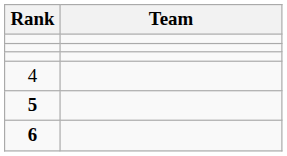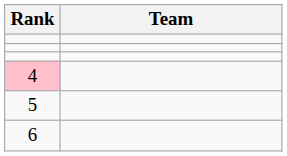(33, 75) no background -> (33, 75) pink background
(33, 105) bold -> (33, 105) normal
(33, 135) bold -> (33, 135) normal
